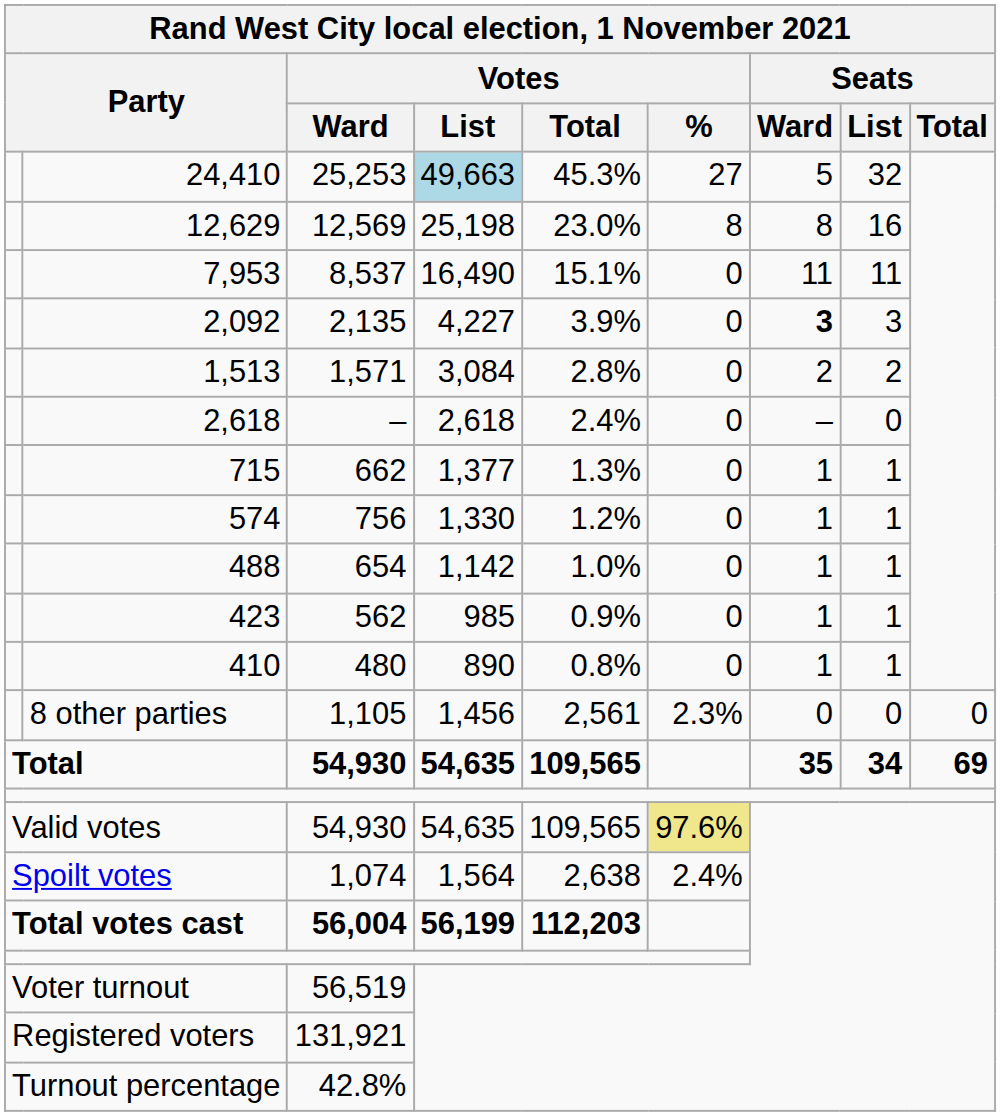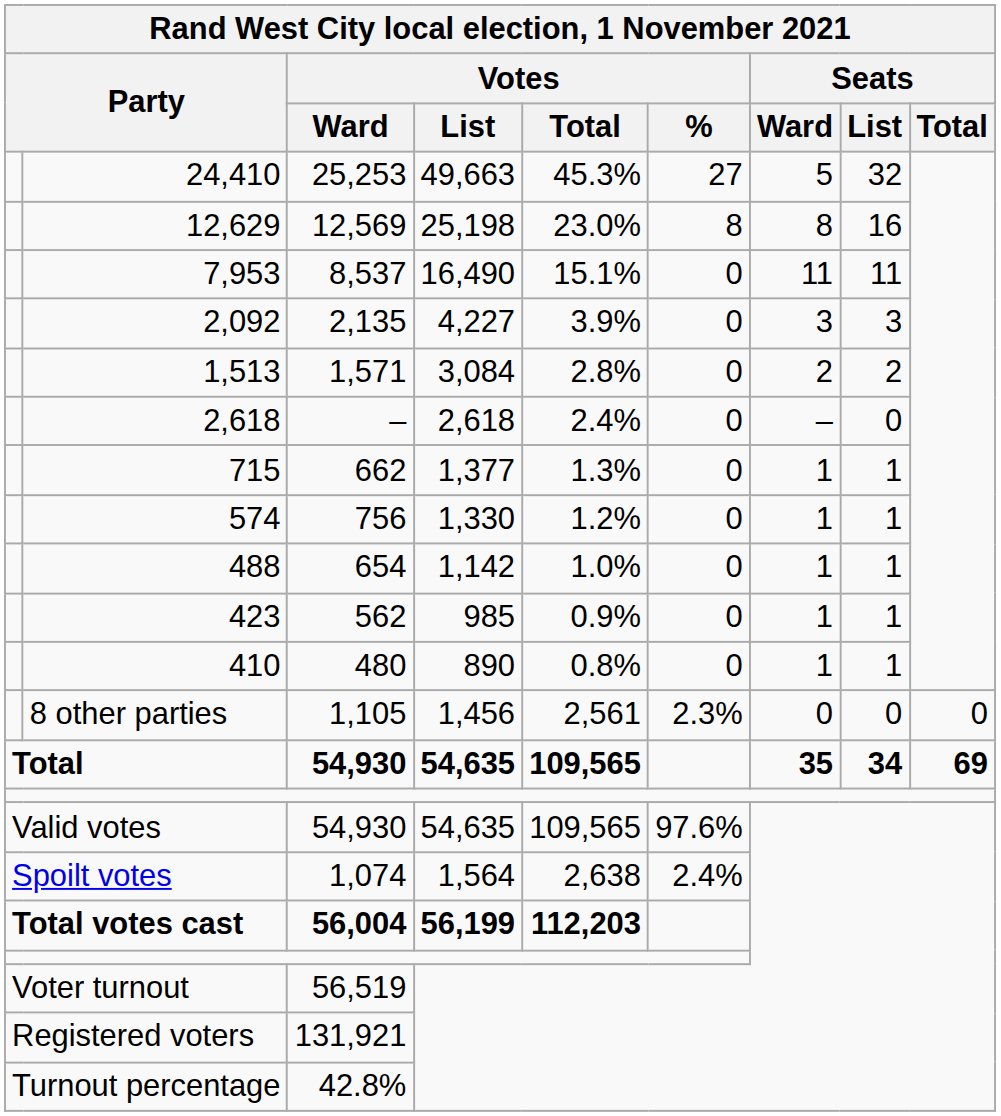(468, 175) lightblue background -> (468, 175) no background
(824, 322) bold -> (824, 322) normal
(699, 826) khaki background -> (699, 826) no background
